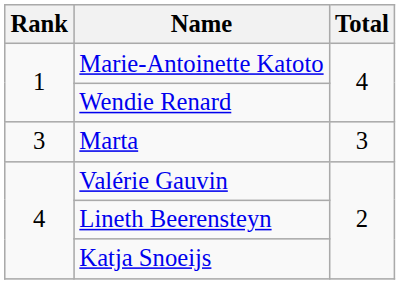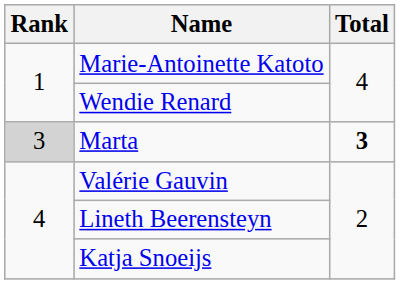(39, 141) no background -> (39, 141) lightgrey background
(362, 141) normal -> (362, 141) bold
